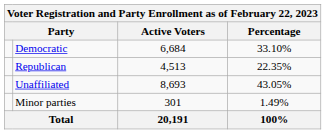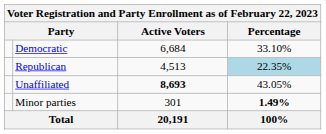(274, 66) no background -> (274, 66) lightblue background
(173, 84) normal -> (173, 84) bold
(274, 102) normal -> (274, 102) bold
